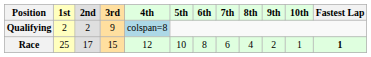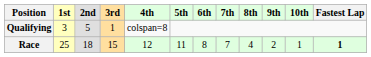(64, 28) 2 -> (64, 28) 3
(88, 28) 2 -> (88, 28) 5
(113, 28) 9 -> (113, 28) 1
(147, 28) lightblue background -> (147, 28) no background
(88, 44) 17 -> (88, 44) 18
(181, 44) 10 -> (181, 44) 11
(227, 44) 6 -> (227, 44) 7
